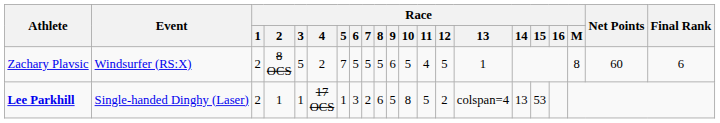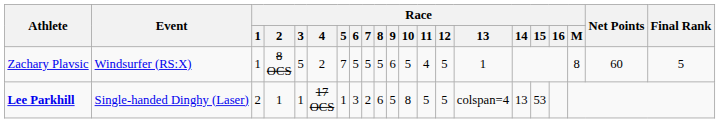(258, 64) 2 -> (258, 64) 1
(681, 64) 6 -> (681, 64) 5
(445, 100) 2 -> (445, 100) 5
